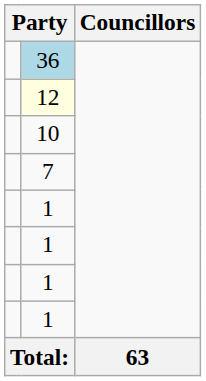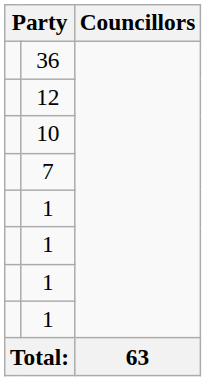(48, 60) lightblue background -> (48, 60) no background
(48, 97) lightyellow background -> (48, 97) no background
